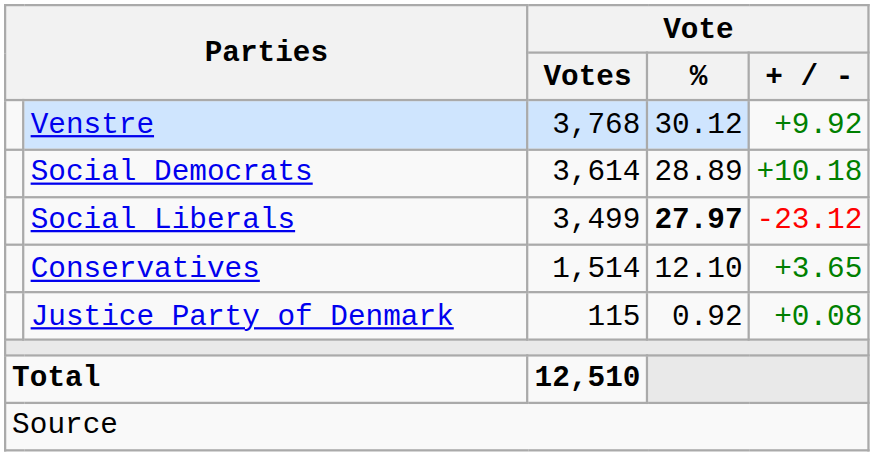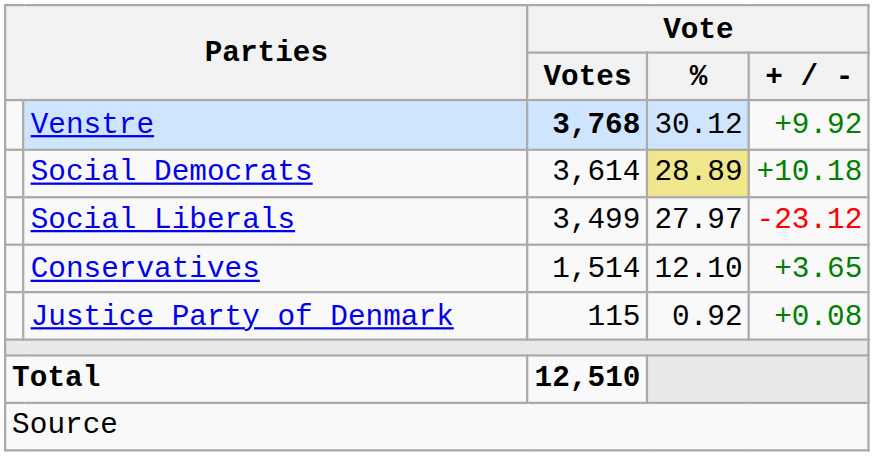(596, 125) normal -> (596, 125) bold
(698, 173) no background -> (698, 173) khaki background
(698, 221) bold -> (698, 221) normal
